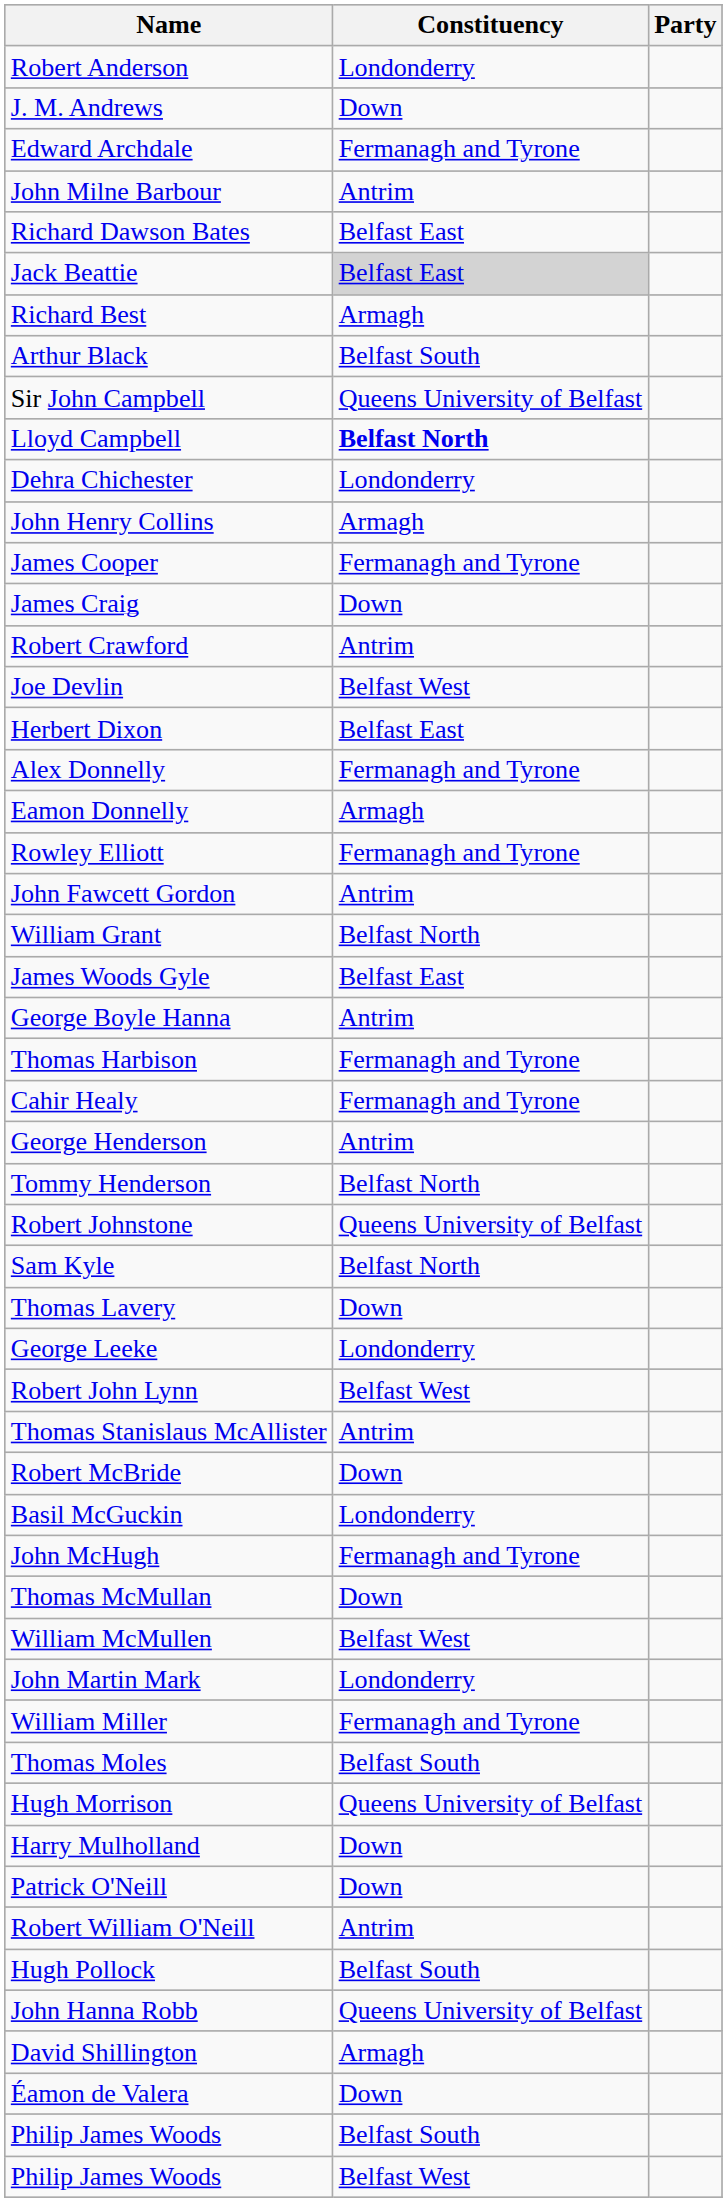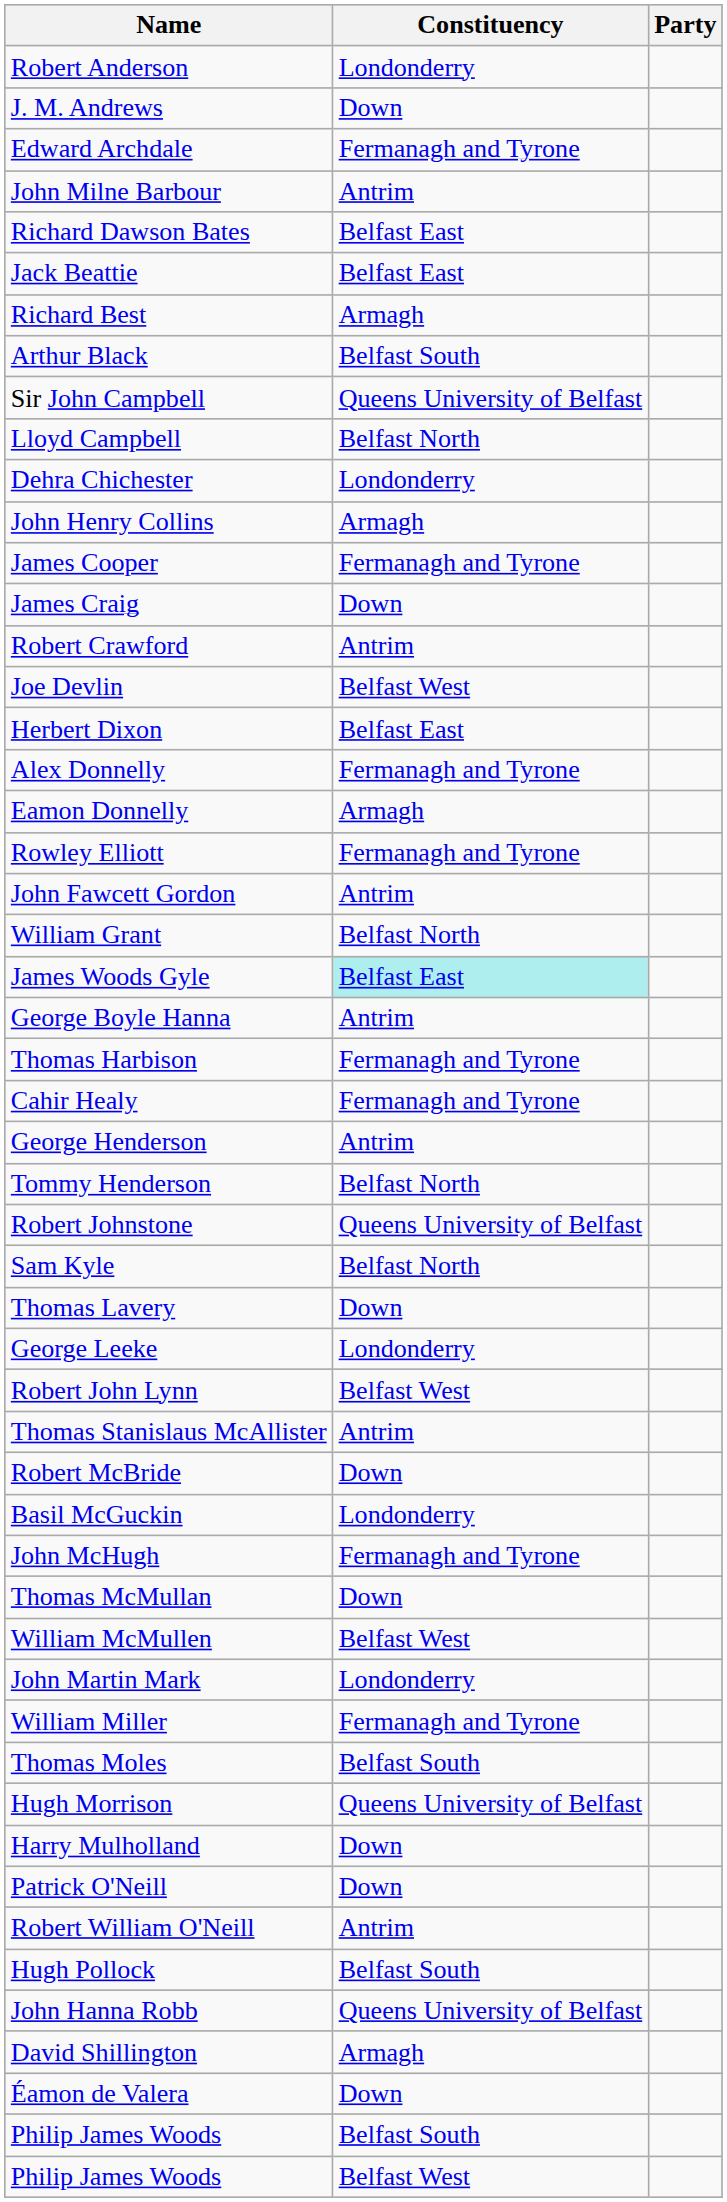(401, 273) lightgrey background -> (401, 273) no background
(414, 438) bold -> (409, 438) normal
(401, 976) no background -> (401, 976) paleturquoise background
